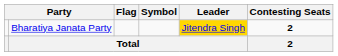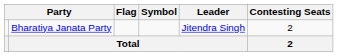(213, 28) gold background -> (213, 28) no background
(290, 28) bold -> (290, 28) normal
